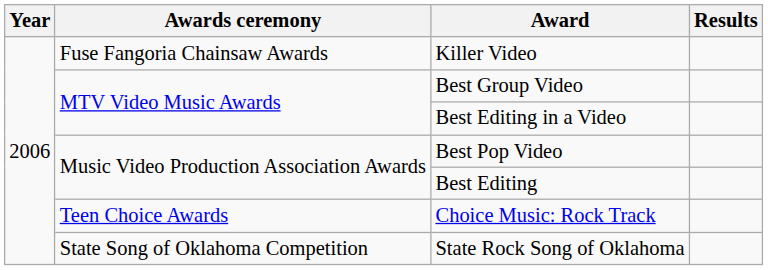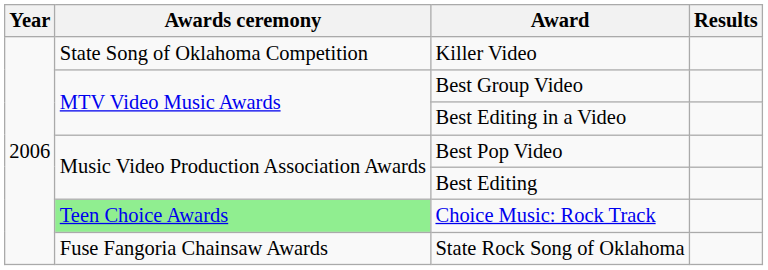(194, 53) Fuse Fangoria Chainsaw Awards -> (214, 53) State Song of Oklahoma Competition
(144, 215) no background -> (144, 215) lightgreen background
(214, 248) State Song of Oklahoma Competition -> (194, 248) Fuse Fangoria Chainsaw Awards
